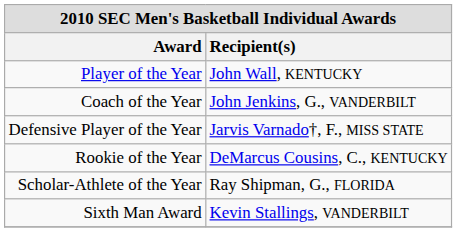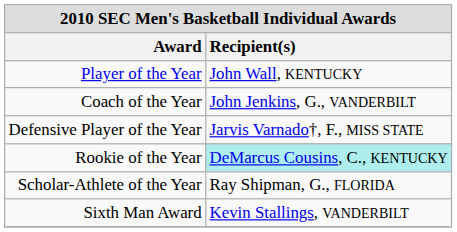(329, 157) no background -> (329, 157) paleturquoise background
